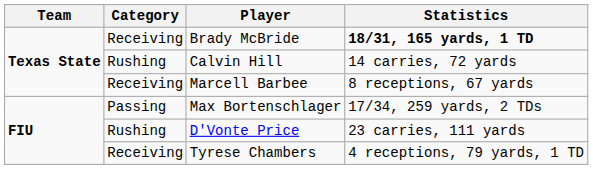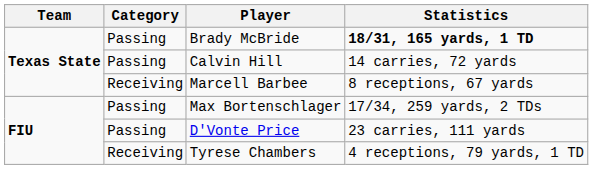(145, 39) Receiving -> (137, 39) Passing
(137, 62) Rushing -> (137, 62) Passing
(137, 130) Rushing -> (137, 130) Passing
